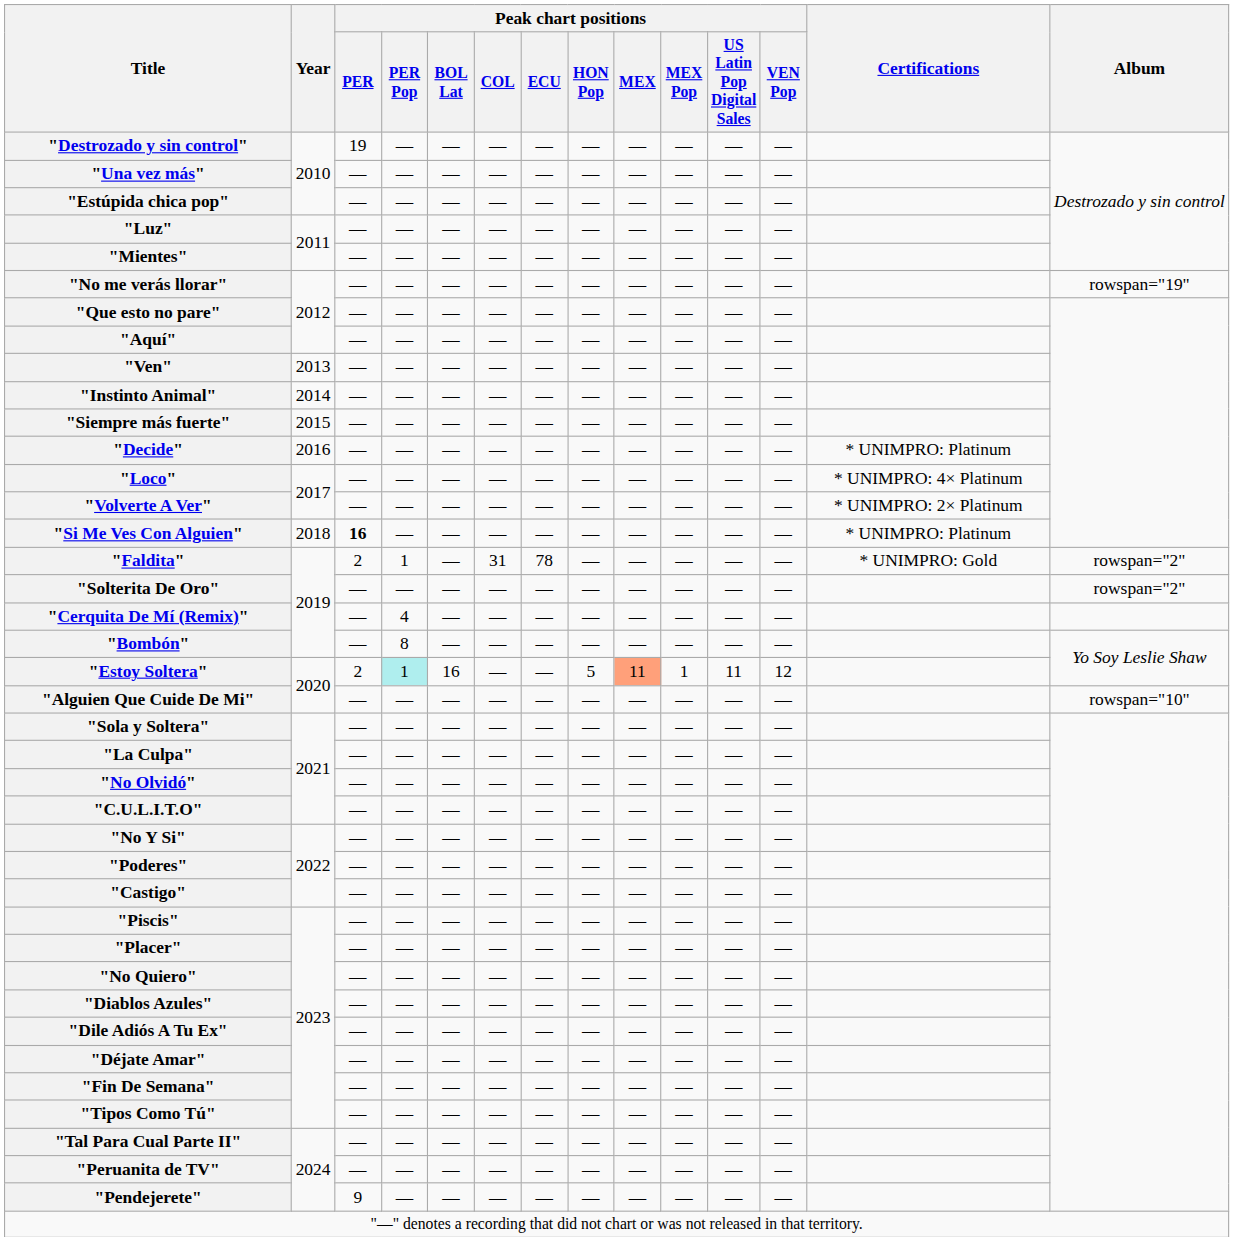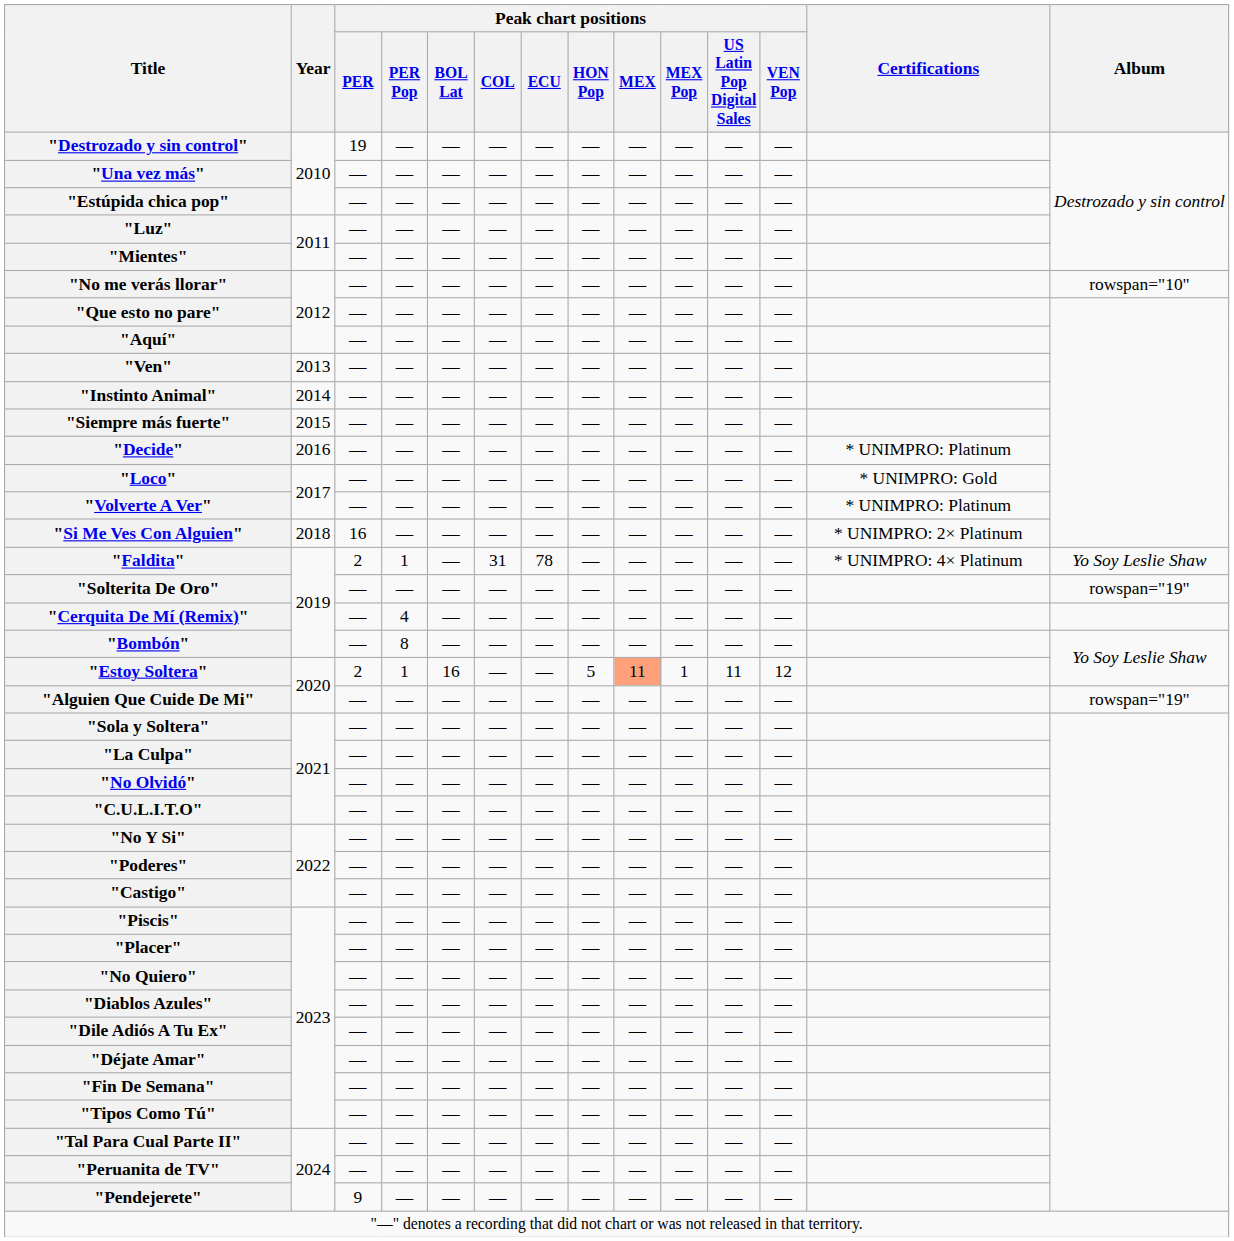(1139, 284) rowspan="19" -> (1139, 284) rowspan="10"
(928, 477) * UNIMPRO: 4× Platinum -> (928, 477) * UNIMPRO: Gold
(928, 505) * UNIMPRO: 2× Platinum -> (928, 505) * UNIMPRO: Platinum
(358, 533) bold -> (358, 533) normal
(928, 533) * UNIMPRO: Platinum -> (928, 533) * UNIMPRO: 2× Platinum
(928, 560) * UNIMPRO: Gold -> (928, 560) * UNIMPRO: 4× Platinum
(1139, 560) rowspan="2" -> (1139, 560) Yo Soy Leslie Shaw
(1139, 588) rowspan="2" -> (1139, 588) rowspan="19"
(404, 671) paleturquoise background -> (404, 671) no background
(1139, 699) rowspan="10" -> (1139, 699) rowspan="19"
